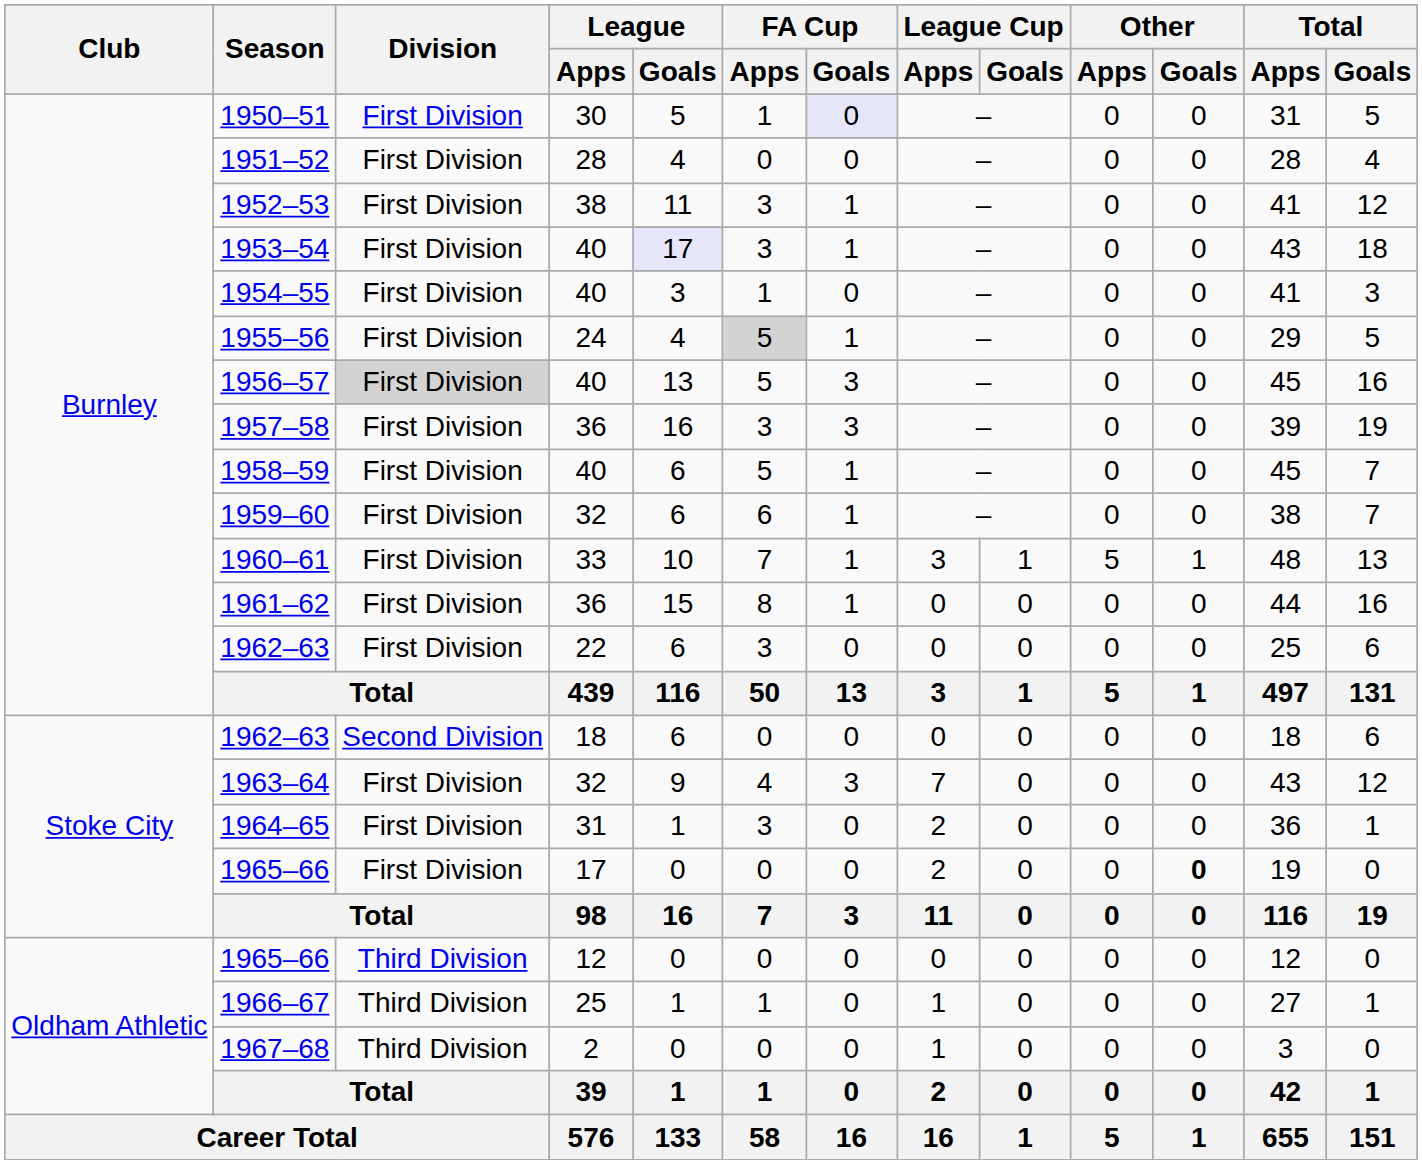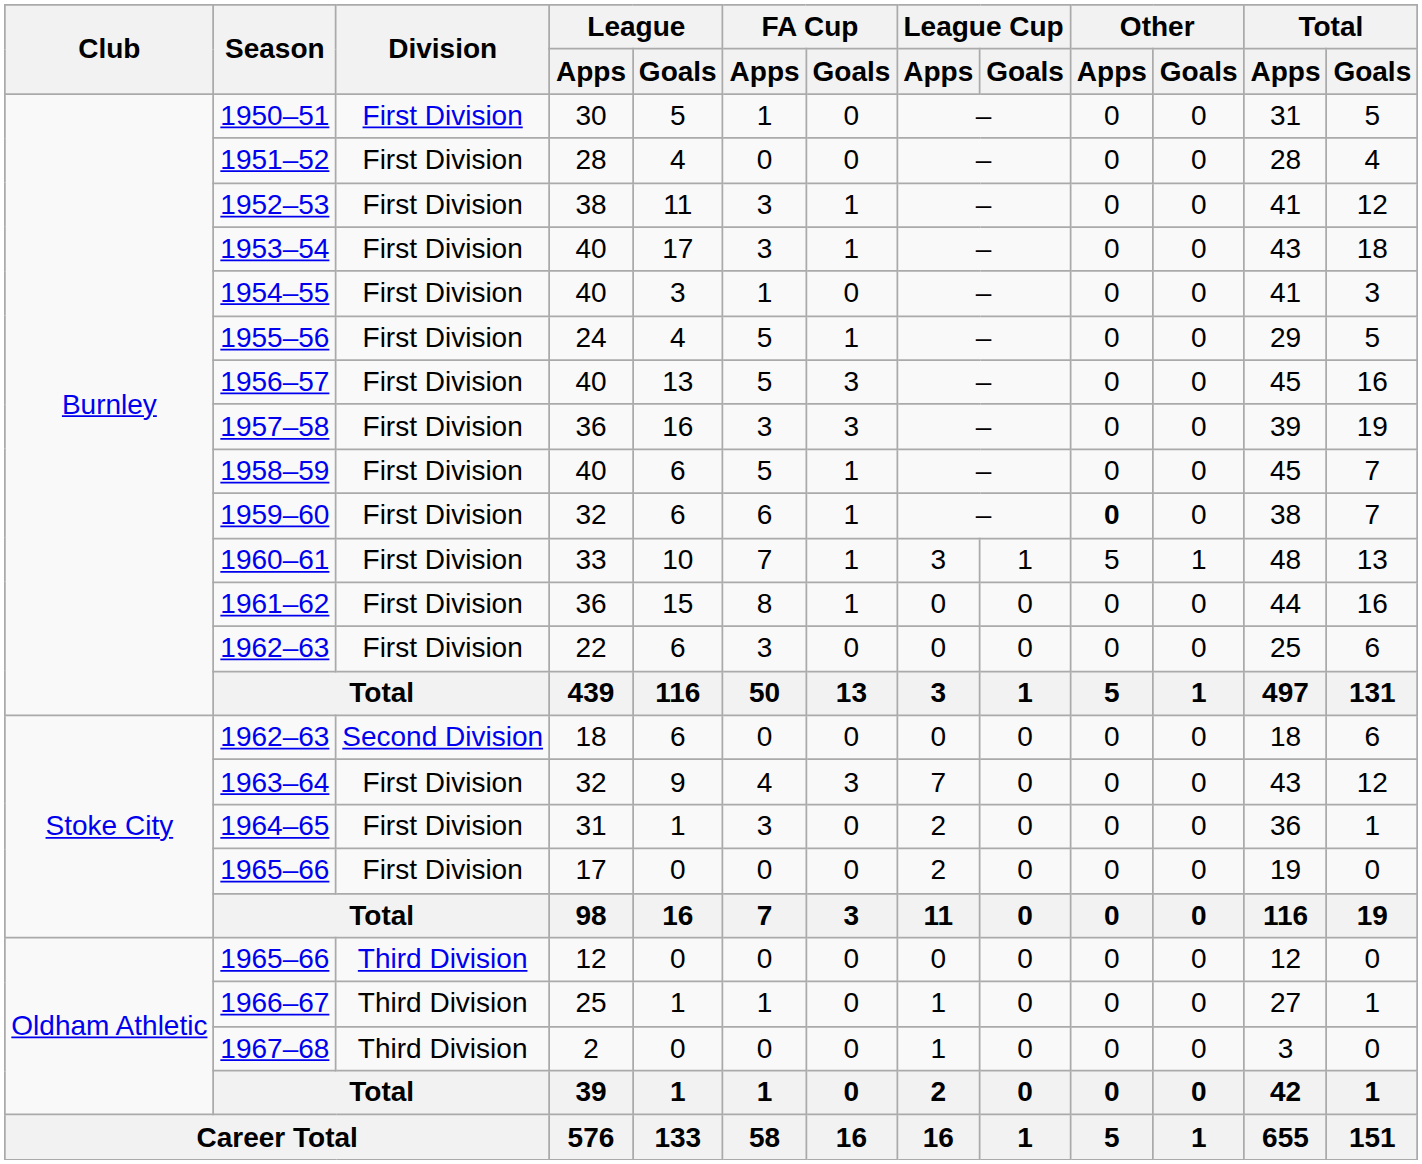(851, 115) lavender background -> (851, 115) no background
(678, 248) lavender background -> (678, 248) no background
(765, 337) lightgrey background -> (765, 337) no background
(443, 381) lightgrey background -> (443, 381) no background
(1112, 515) normal -> (1112, 515) bold
(1199, 870) bold -> (1199, 870) normal
